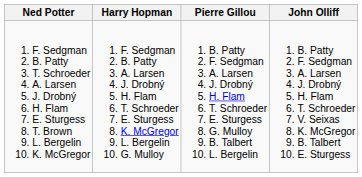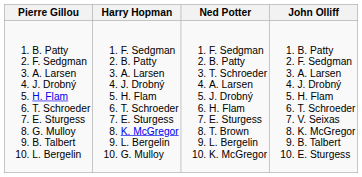columns swapped: (225, 12) <-> (49, 12)
